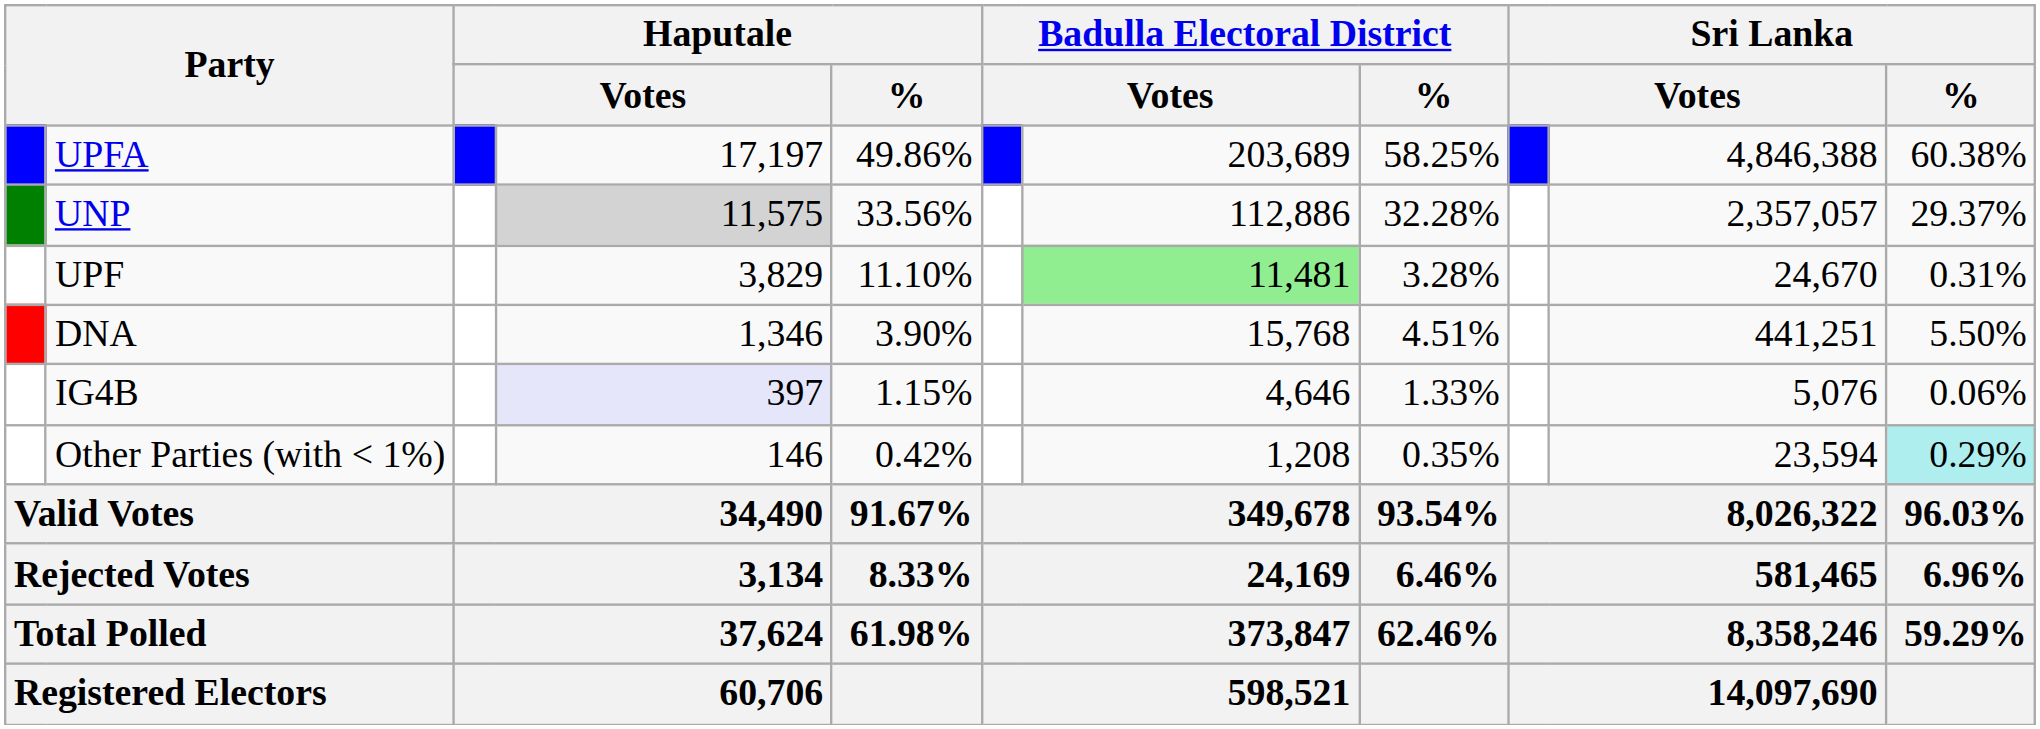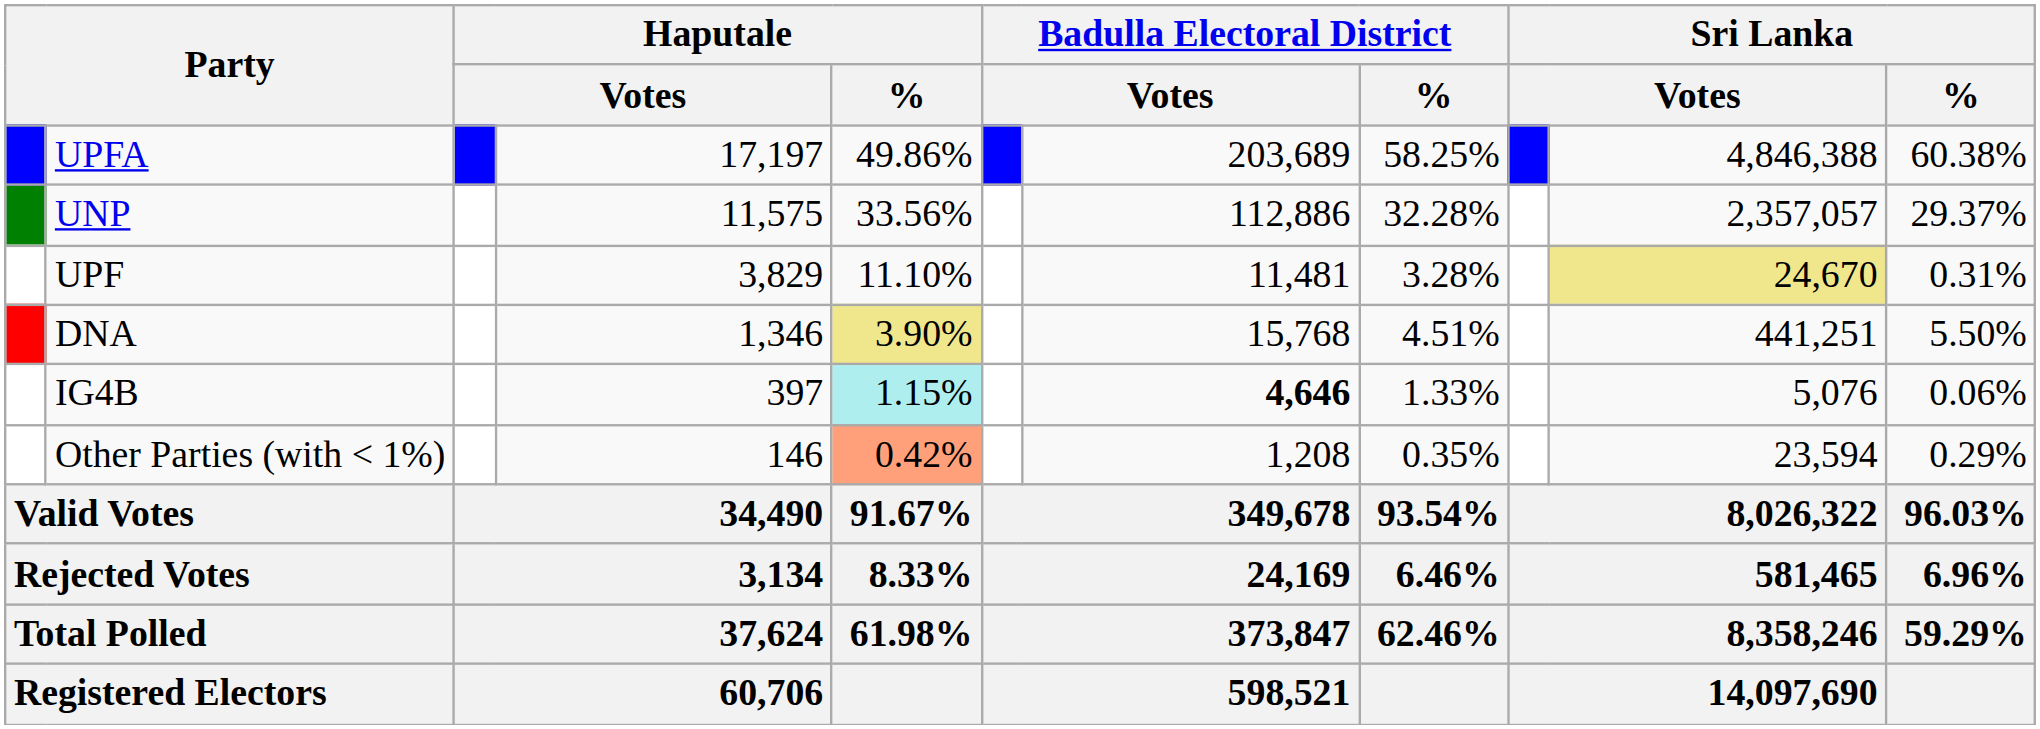(772, 214) lightgrey background -> (772, 214) no background
(1299, 273) lightgreen background -> (1299, 273) no background
(1826, 273) no background -> (1826, 273) khaki background
(924, 333) no background -> (924, 333) khaki background
(795, 393) lavender background -> (795, 393) no background
(924, 393) no background -> (924, 393) paleturquoise background
(1308, 393) normal -> (1308, 393) bold
(924, 453) no background -> (924, 453) lightsalmon background
(1978, 453) paleturquoise background -> (1978, 453) no background
